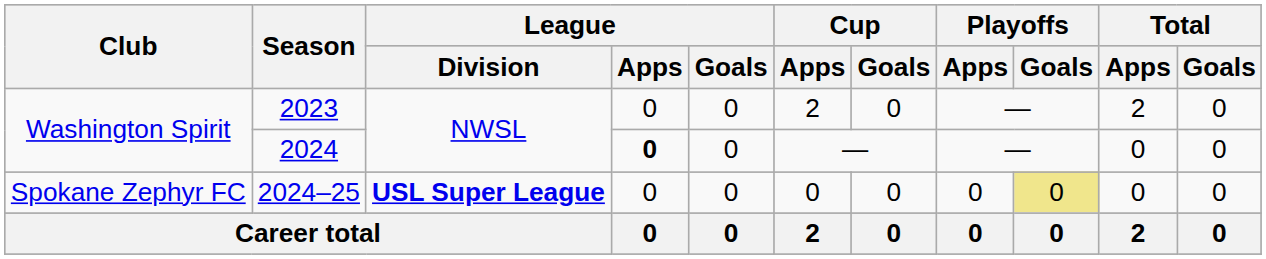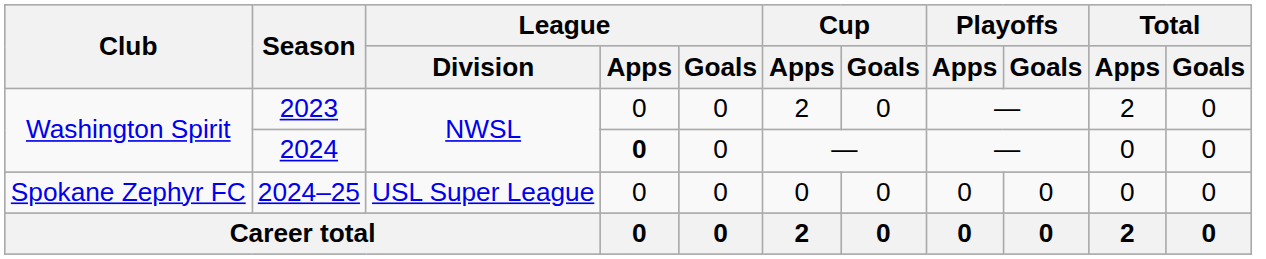(488, 191) bold -> (483, 191) normal
(1057, 191) khaki background -> (1046, 191) no background
